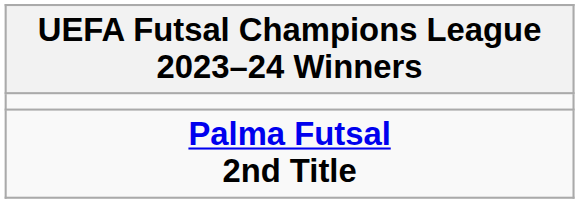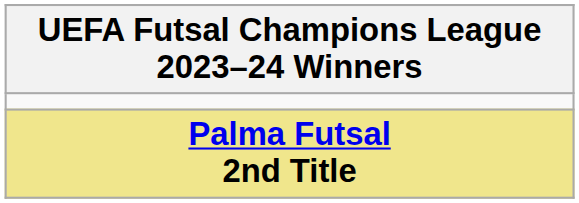(290, 152) no background -> (290, 152) khaki background
